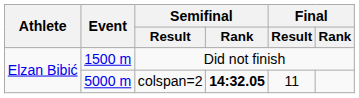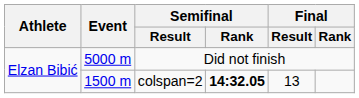(108, 59) 1500 m -> (108, 59) 5000 m
(108, 82) 5000 m -> (108, 82) 1500 m
(292, 82) 11 -> (292, 82) 13
